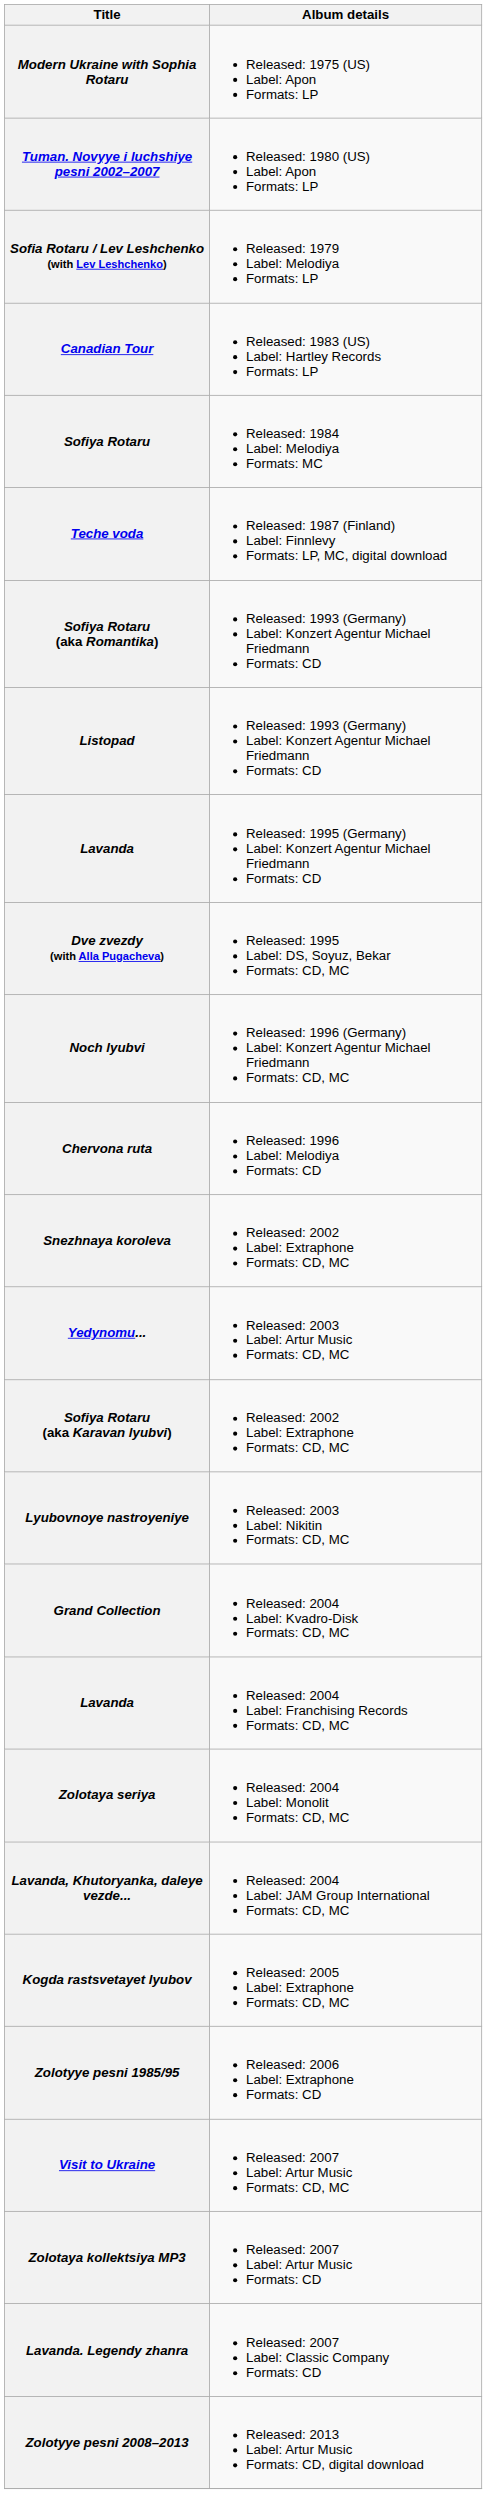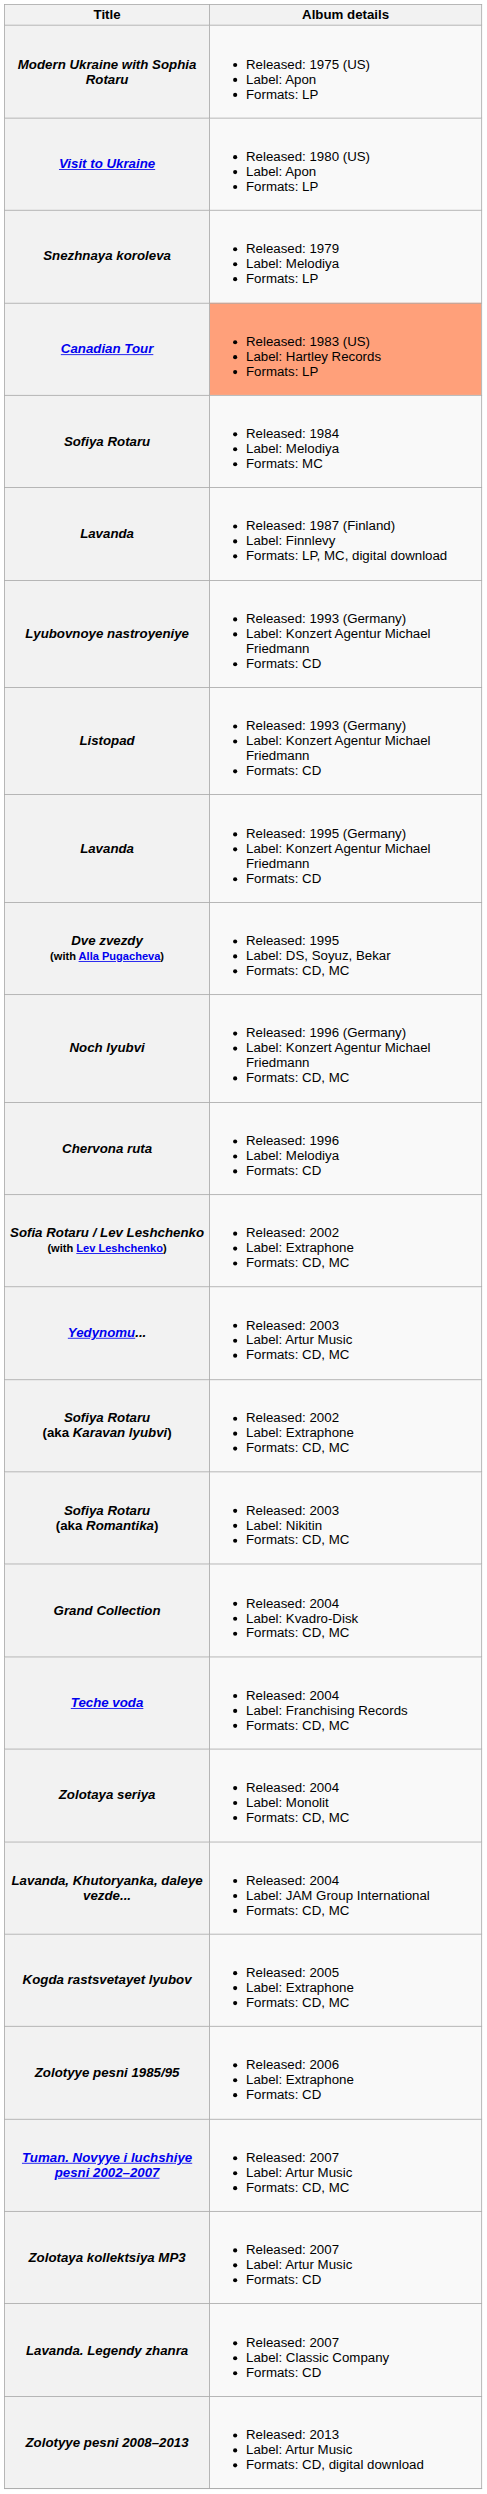(107, 164) Tuman. Novyye i luchshiye pesni 2002–2007 -> (107, 164) Visit to Ukraine
(107, 256) Sofia Rotaru / Lev Leshchenko (with Lev Leshchenko) -> (107, 256) Snezhnaya koroleva
(346, 356) no background -> (346, 356) lightsalmon background
(107, 533) Teche voda -> (107, 533) Lavanda
(107, 633) Sofiya Rotaru (aka Romantika) -> (107, 633) Lyubovnoye nastroyeniye
(107, 1240) Snezhnaya koroleva -> (107, 1240) Sofia Rotaru / Lev Leshchenko (with Lev Leshchenko)
(107, 1518) Lyubovnoye nastroyeniye -> (107, 1518) Sofiya Rotaru (aka Romantika)
(107, 1703) Lavanda -> (107, 1703) Teche voda
(107, 2165) Visit to Ukraine -> (107, 2165) Tuman. Novyye i luchshiye pesni 2002–2007
